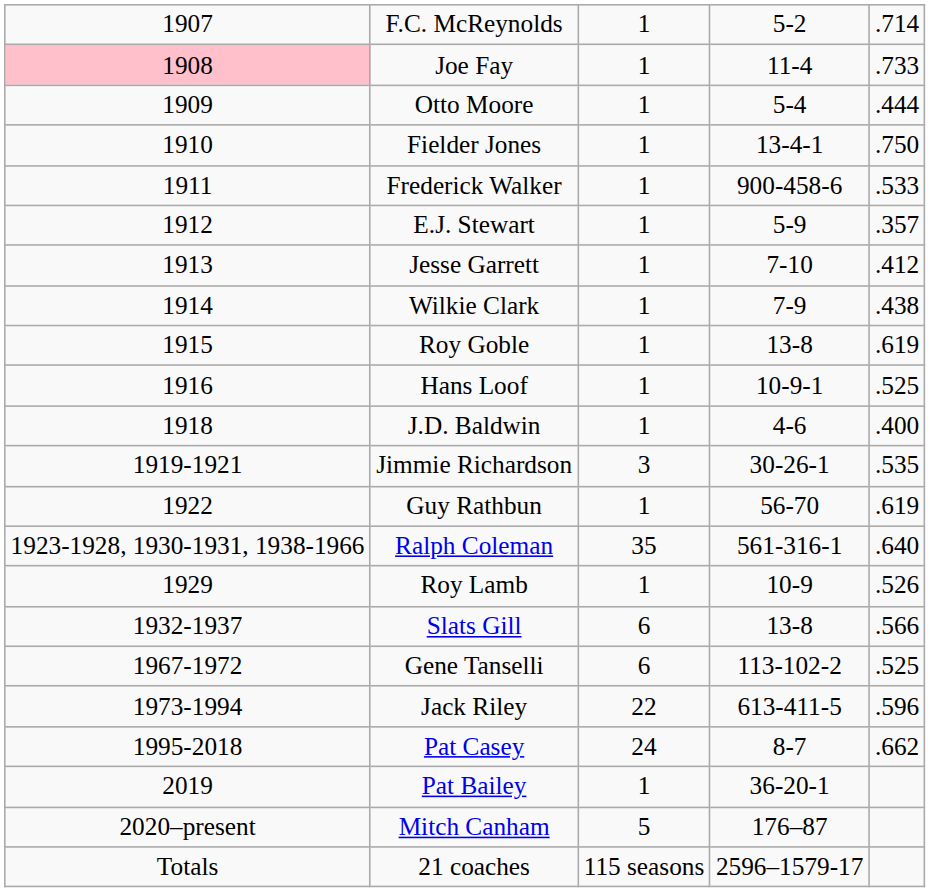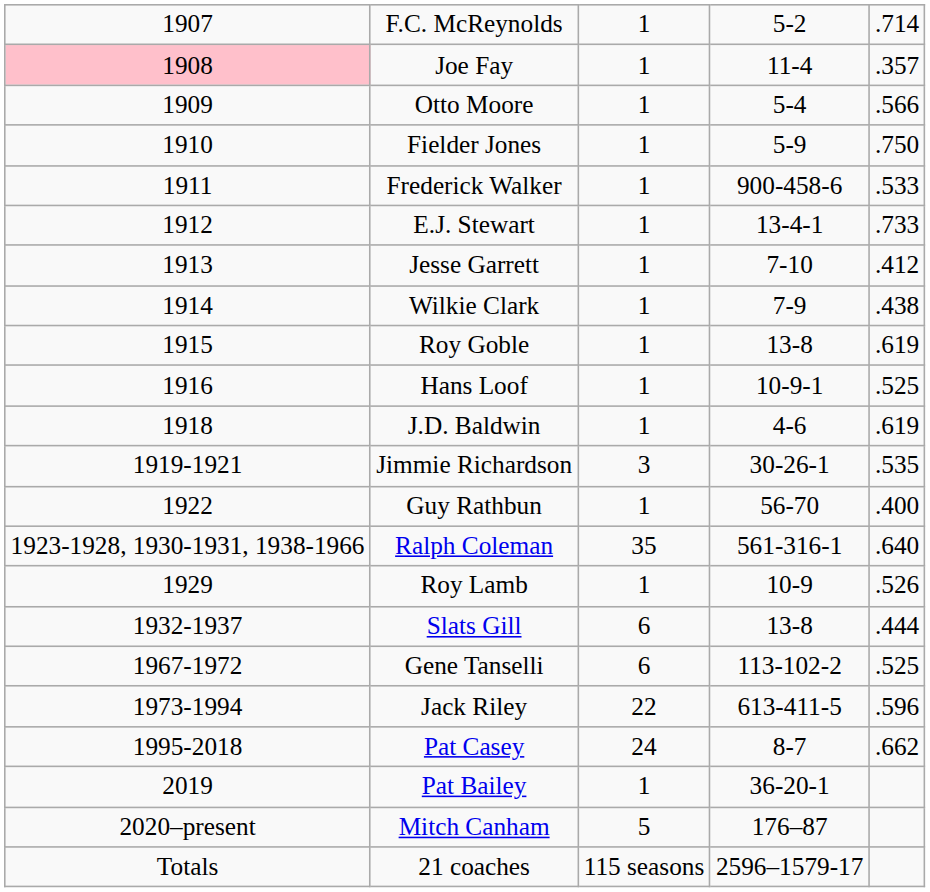(897, 64) .733 -> (897, 64) .357
(897, 104) .444 -> (897, 104) .566
(790, 144) 13-4-1 -> (790, 144) 5-9
(790, 225) 5-9 -> (790, 225) 13-4-1
(897, 225) .357 -> (897, 225) .733
(897, 425) .400 -> (897, 425) .619
(897, 505) .619 -> (897, 505) .400
(897, 625) .566 -> (897, 625) .444
